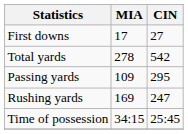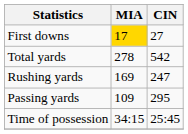(121, 35) no background -> (121, 35) gold background
rows swapped: (45, 98) <-> (43, 77)
